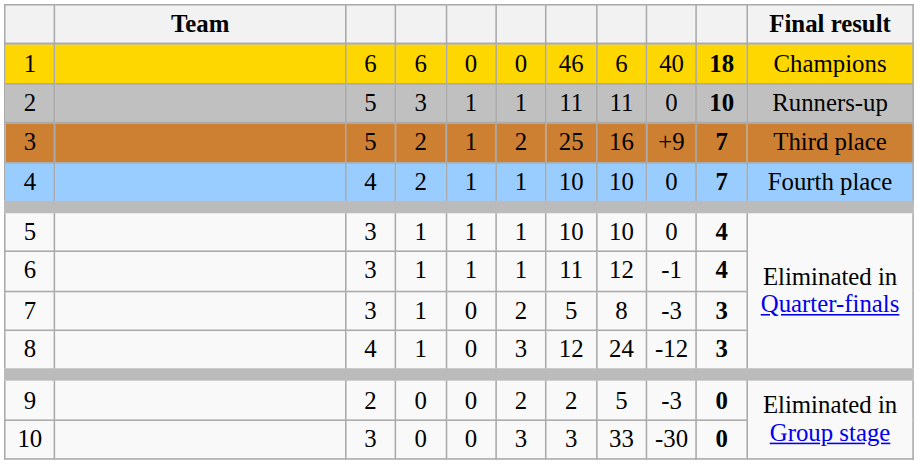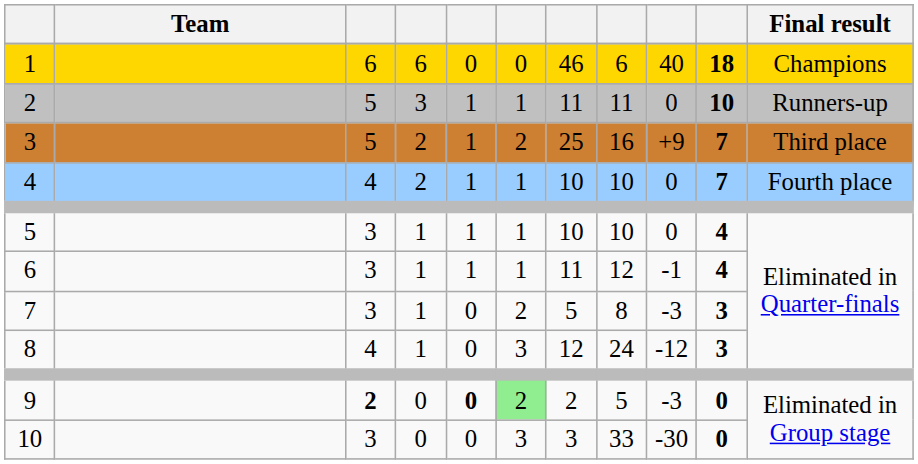(370, 399) normal -> (370, 399) bold
(471, 399) normal -> (471, 399) bold
(521, 399) no background -> (521, 399) lightgreen background
